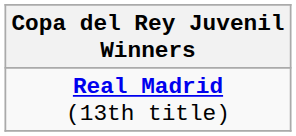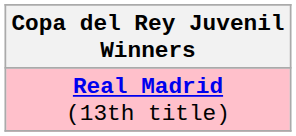(148, 100) no background -> (148, 100) pink background
